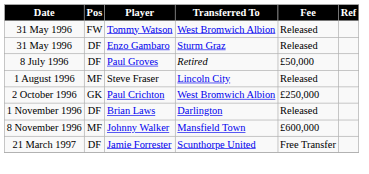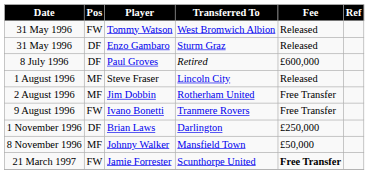(297, 62) £50,000 -> (300, 62) £600,000
+ row: (131, 95)
+ row: (135, 111)
- row: (136, 95)
(299, 111) Released -> (300, 128) £250,000
(300, 128) £600,000 -> (297, 144) £50,000
(94, 144) DF -> (94, 161) FW
(308, 144) normal -> (311, 161) bold
